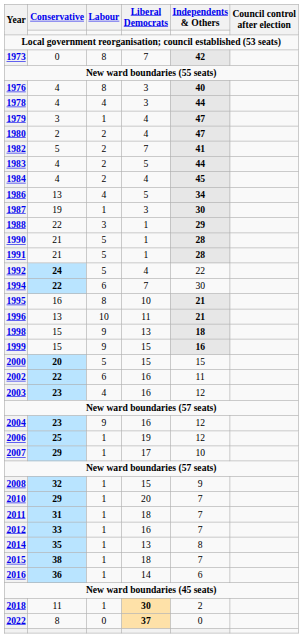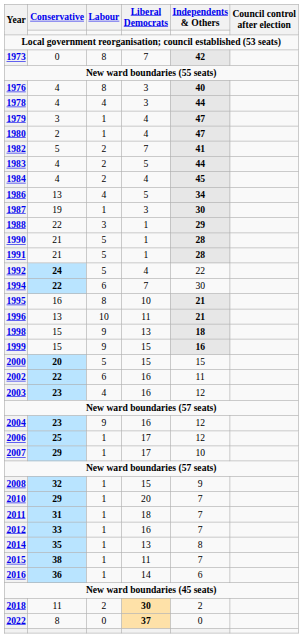(104, 133) 2 -> (104, 133) 1
(146, 438) 19 -> (146, 438) 17
(146, 560) 18 -> (146, 560) 11
(104, 605) 1 -> (104, 605) 2
